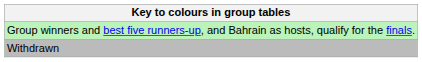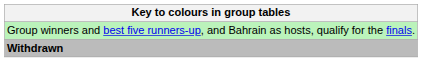(33, 48) normal -> (35, 48) bold
